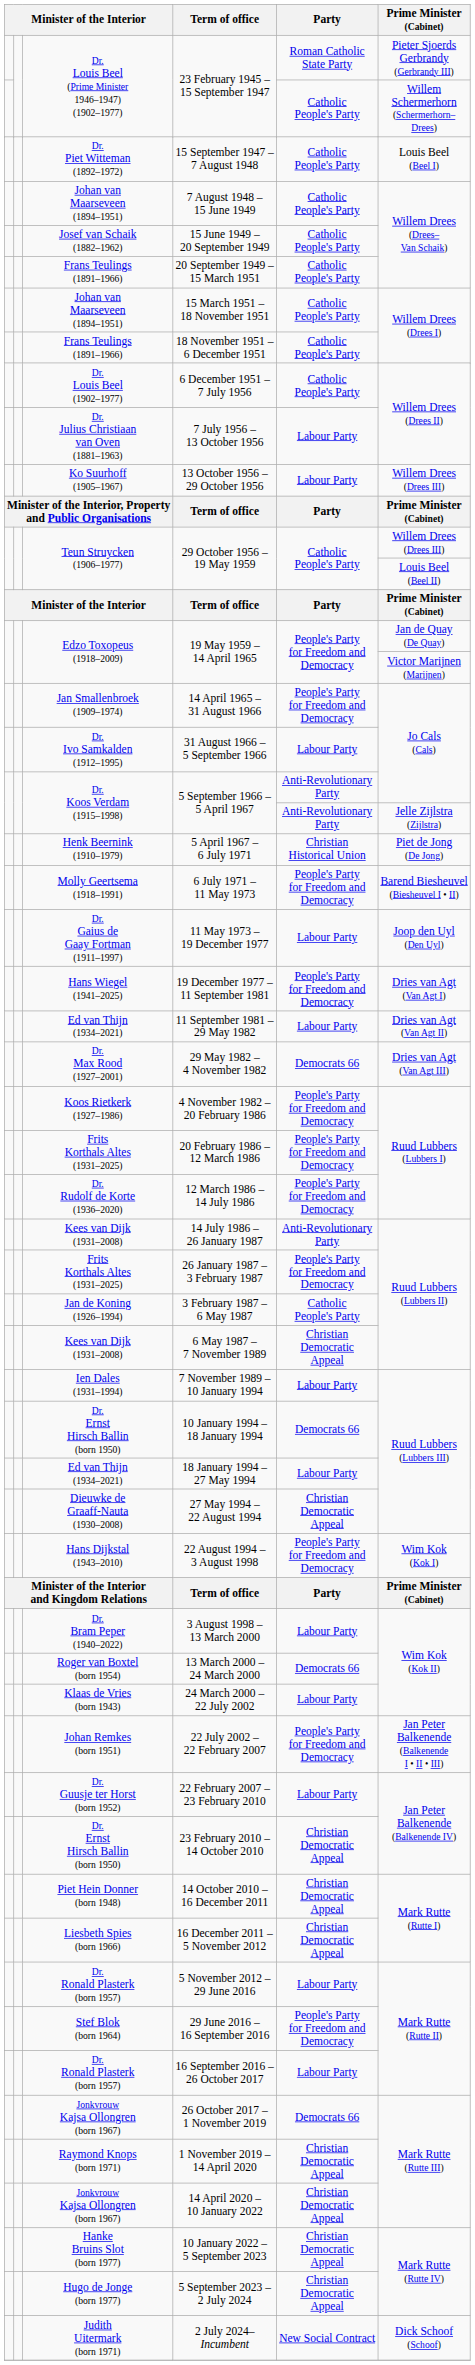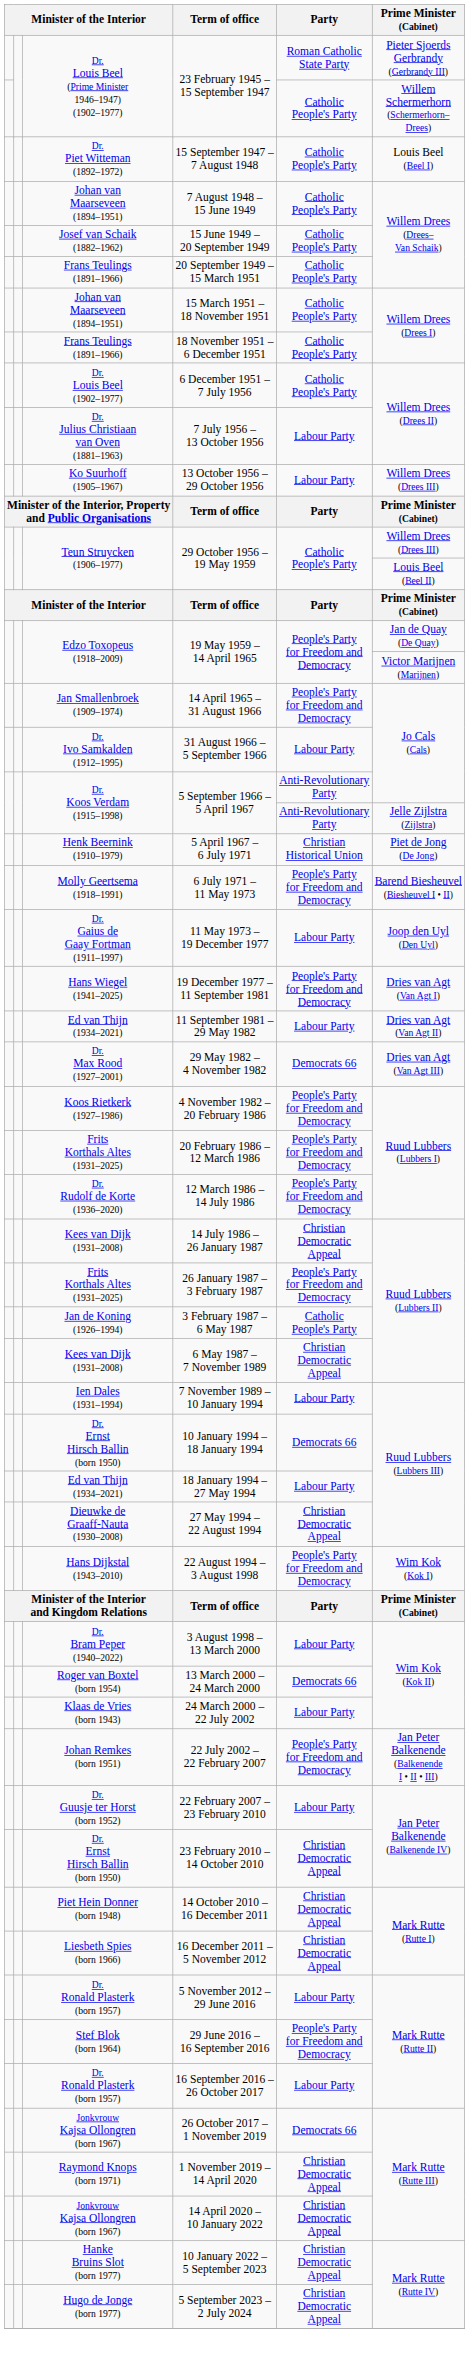(327, 1234) Anti-Revolutionary Party -> (324, 1240) Christian Democratic Appeal
- row: (98, 2338)
